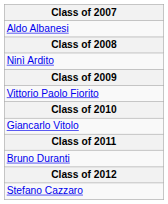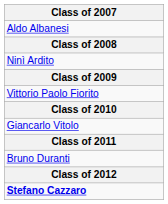(45, 191) normal -> (47, 191) bold
